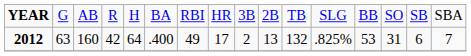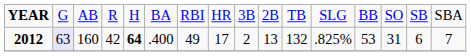(63, 39) no background -> (63, 39) lavender background
(134, 39) normal -> (134, 39) bold
